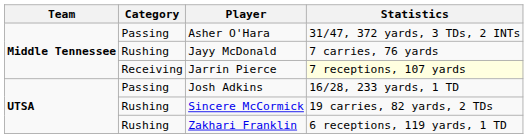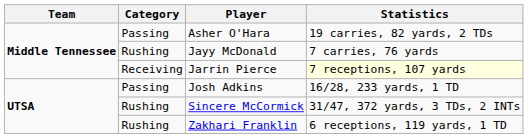(415, 32) 31/47, 372 yards, 3 TDs, 2 INTs -> (401, 32) 19 carries, 82 yards, 2 TDs
(401, 106) 19 carries, 82 yards, 2 TDs -> (415, 106) 31/47, 372 yards, 3 TDs, 2 INTs
